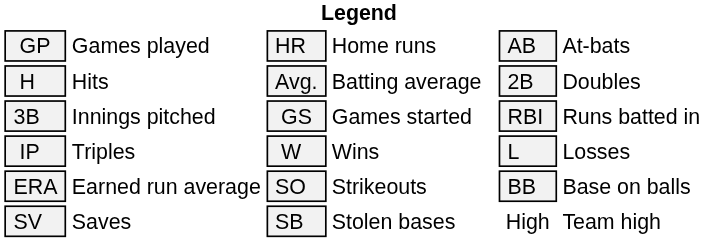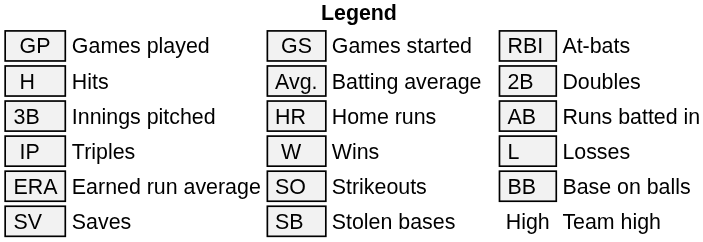(291, 46) HR -> (293, 46) GS
(384, 46) Home runs -> (402, 46) Games started
(522, 46) AB -> (525, 46) RBI
(293, 116) GS -> (291, 116) HR
(402, 116) Games started -> (384, 116) Home runs
(525, 116) RBI -> (522, 116) AB
